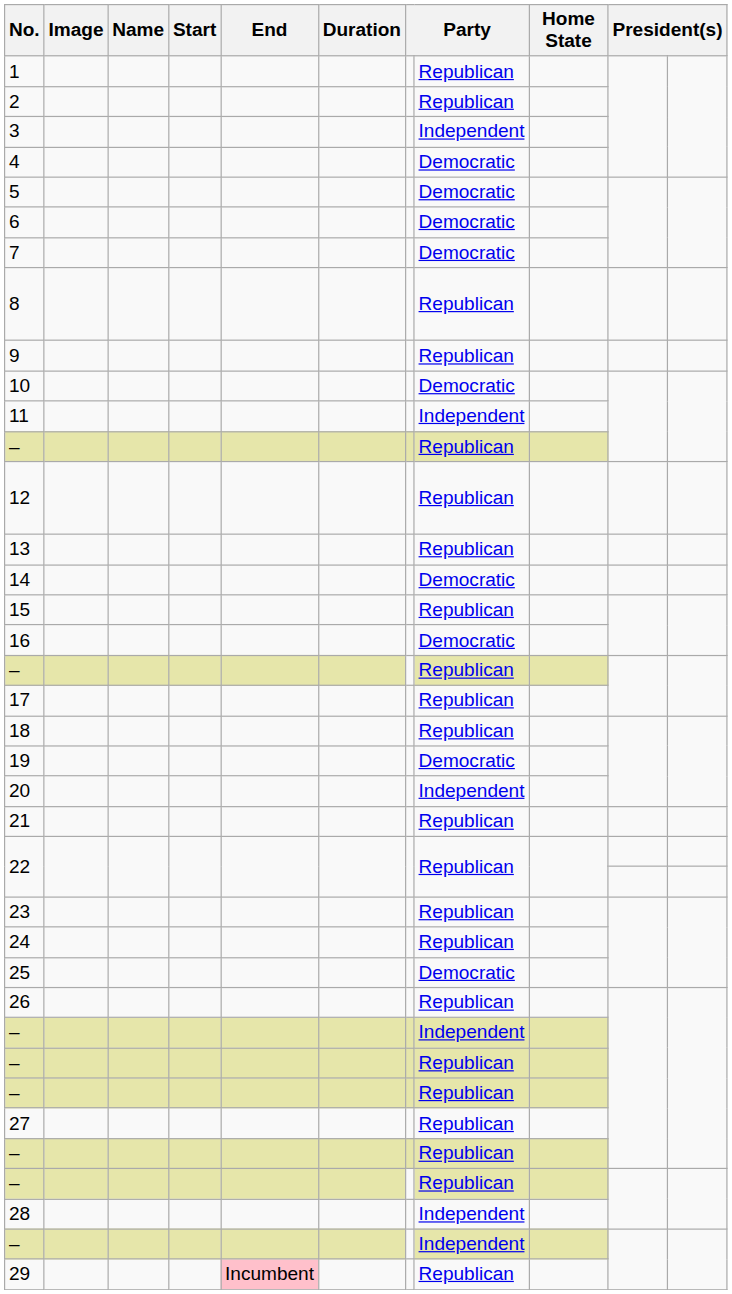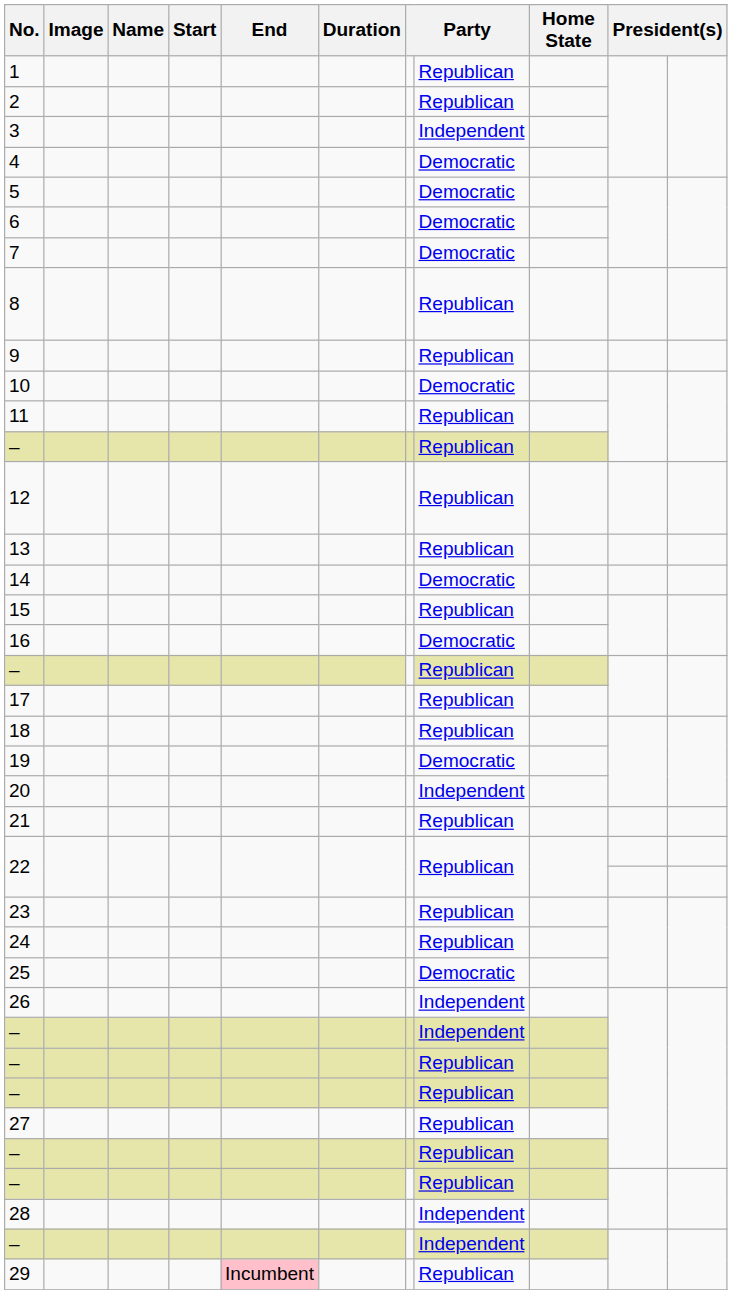(472, 416) Independent -> (466, 416) Republican
(466, 1002) Republican -> (472, 1002) Independent
